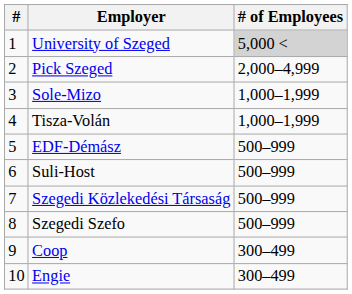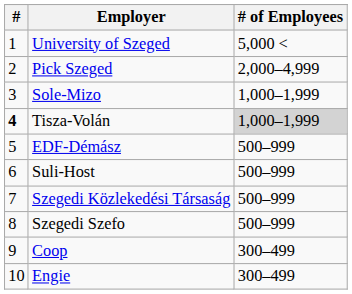(263, 43) lightgrey background -> (263, 43) no background
(12, 120) normal -> (12, 120) bold
(279, 120) no background -> (279, 120) lightgrey background
